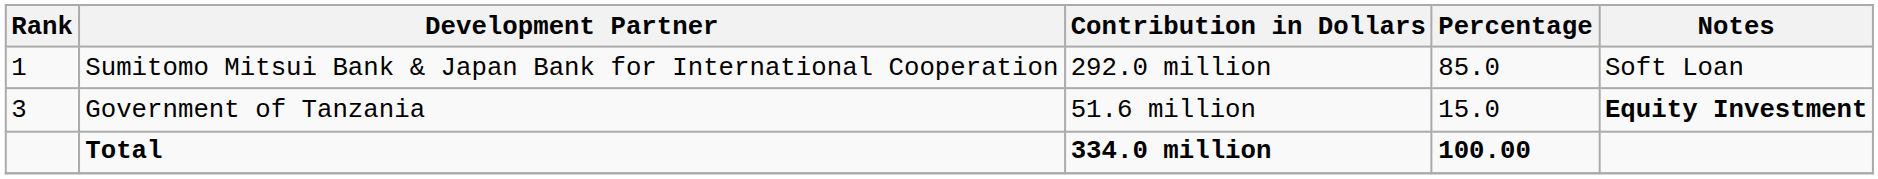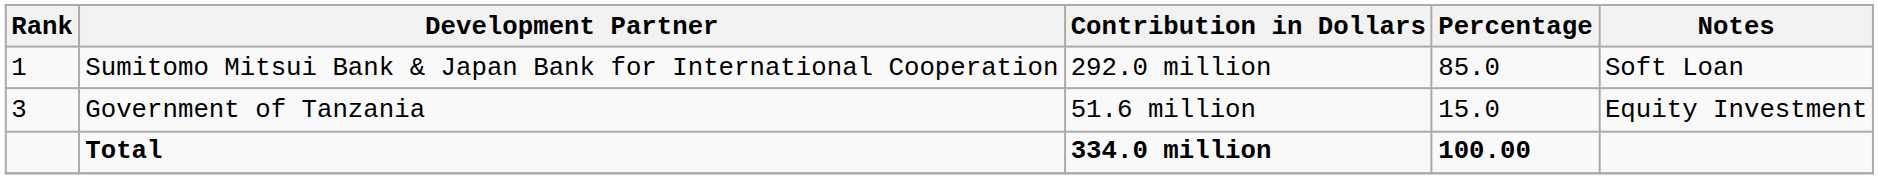(1736, 110) bold -> (1736, 110) normal
